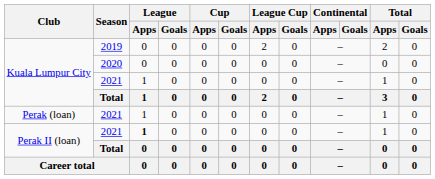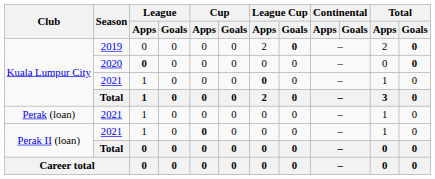(294, 47) normal -> (294, 47) bold
(415, 47) normal -> (415, 47) bold
(144, 64) normal -> (144, 64) bold
(415, 64) normal -> (415, 64) bold
(264, 81) normal -> (264, 81) bold
(144, 132) bold -> (144, 132) normal
(204, 132) normal -> (204, 132) bold
